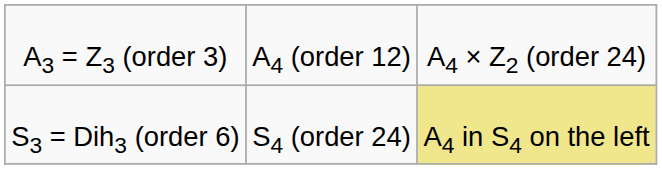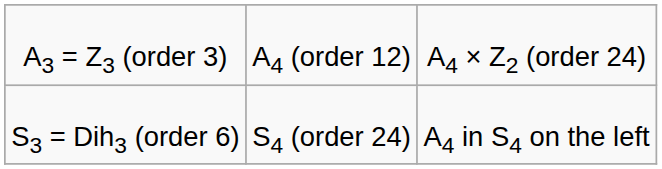(537, 140) khaki background -> (537, 140) no background
